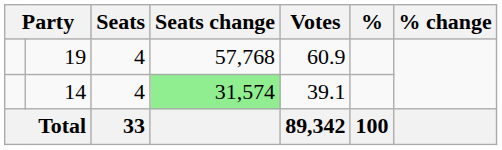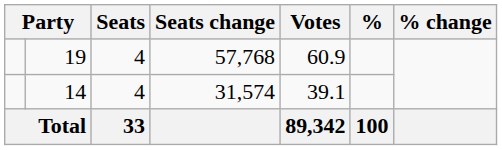(245, 91) lightgreen background -> (245, 91) no background
